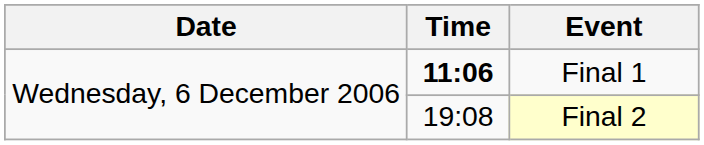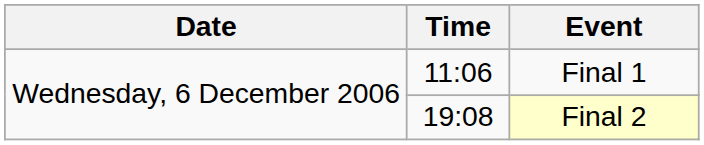(458, 71) bold -> (458, 71) normal
